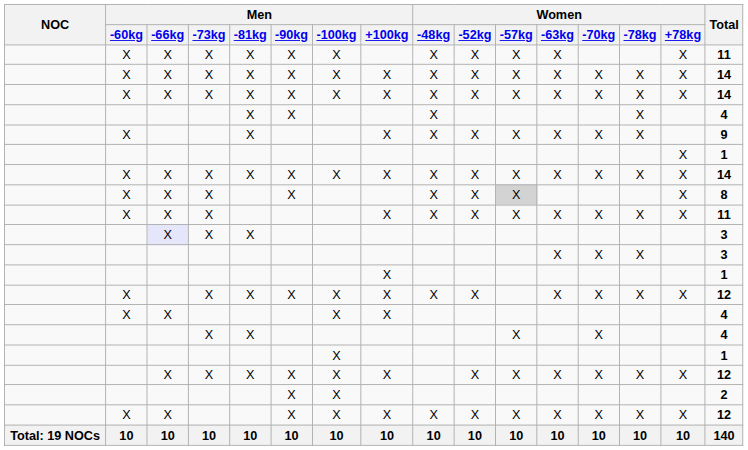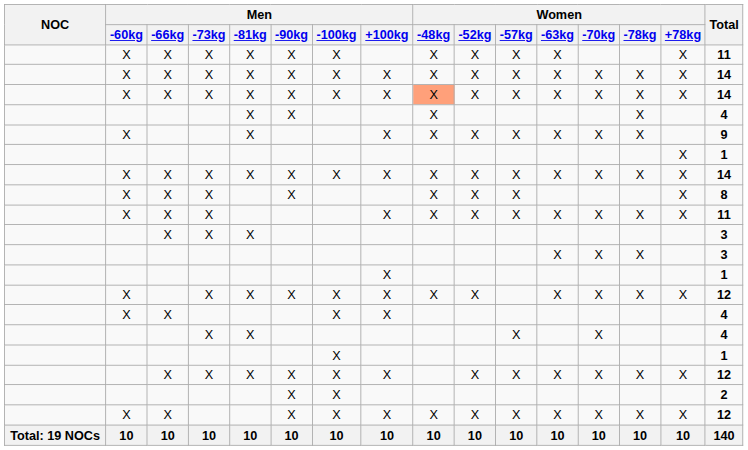(434, 95) no background -> (434, 95) lightsalmon background
(516, 195) lightgrey background -> (516, 195) no background
(168, 235) lavender background -> (168, 235) no background
